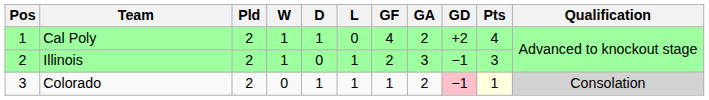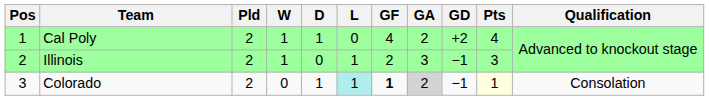(354, 83) no background -> (354, 83) paleturquoise background
(389, 83) normal -> (389, 83) bold
(424, 83) no background -> (424, 83) lightgrey background
(460, 83) pink background -> (460, 83) no background
(608, 83) lightgrey background -> (608, 83) no background
